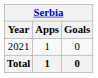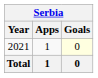(77, 47) no background -> (77, 47) lightyellow background
